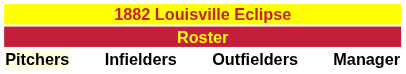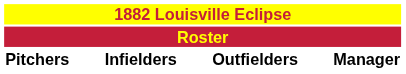(37, 59) lightyellow background -> (37, 59) no background
